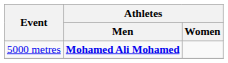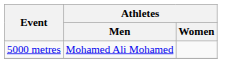(123, 50) bold -> (120, 50) normal
